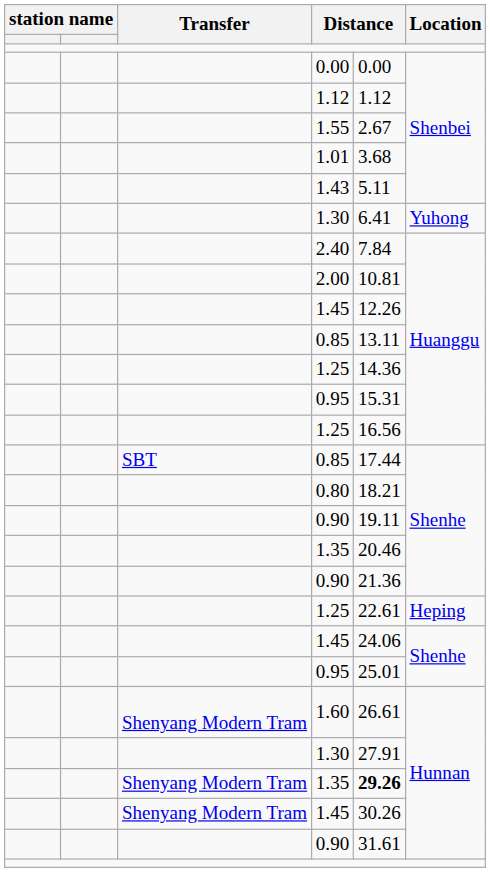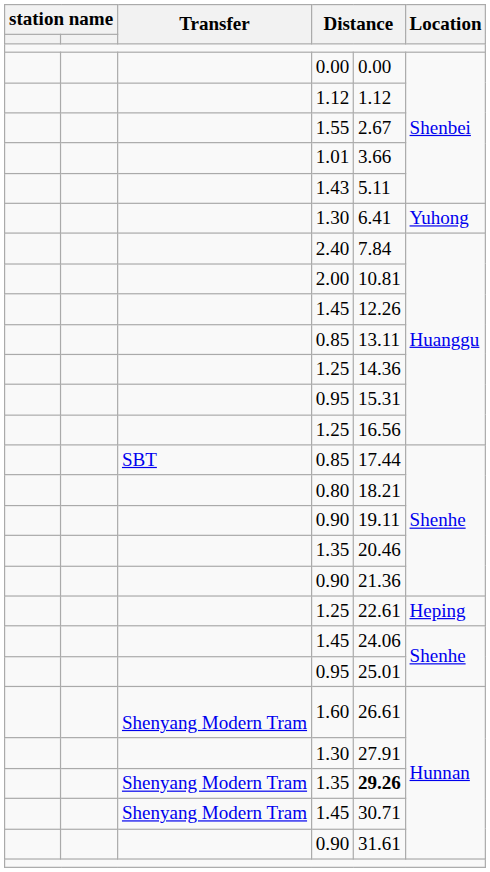(375, 157) 3.68 -> (375, 157) 3.66
(379, 813) 30.26 -> (379, 813) 30.71
